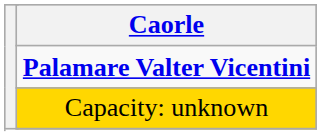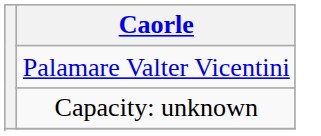(167, 66) bold -> (156, 66) normal
(167, 107) gold background -> (156, 107) no background
